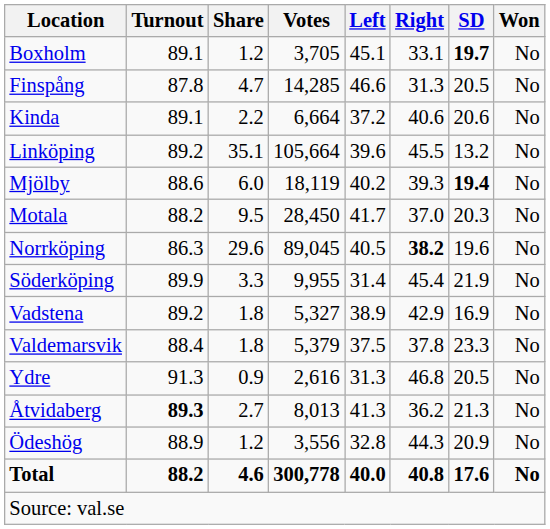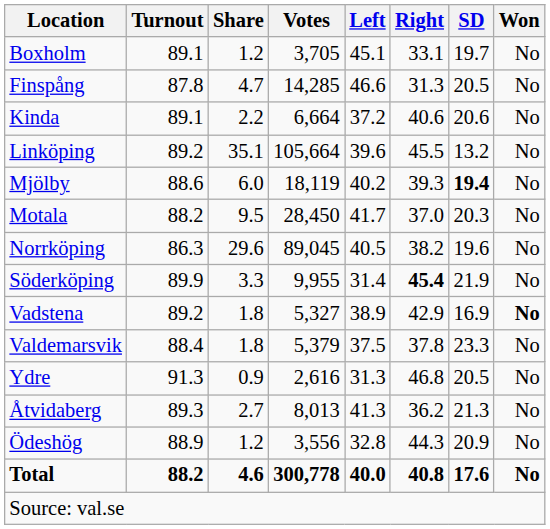(471, 53) bold -> (471, 53) normal
(426, 248) bold -> (426, 248) normal
(426, 280) normal -> (426, 280) bold
(527, 313) normal -> (527, 313) bold
(186, 410) bold -> (186, 410) normal
